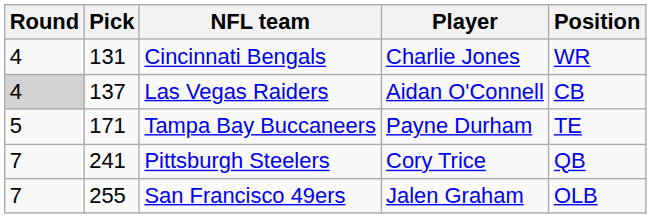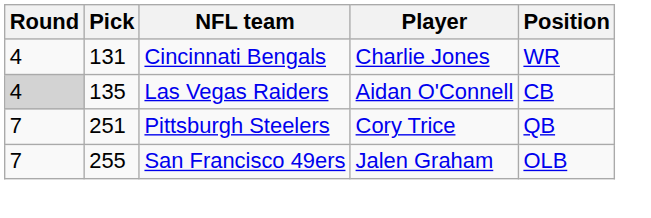(108, 91) 137 -> (108, 91) 135
- row: (260, 126)
(108, 160) 241 -> (108, 126) 251
